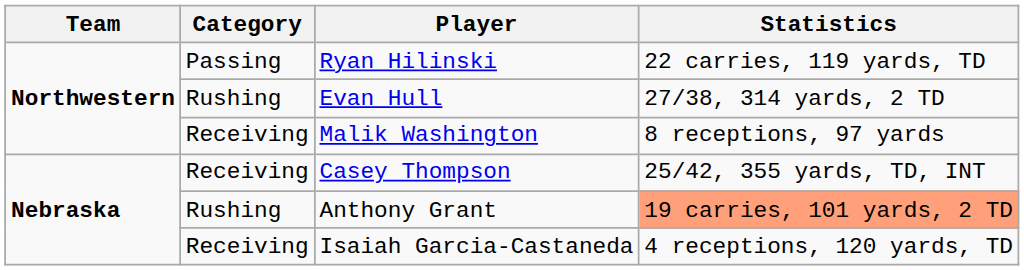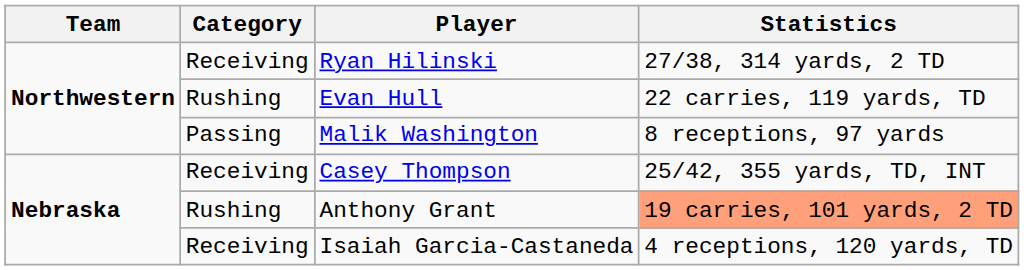(234, 61) Passing -> (247, 61) Receiving
(815, 61) 22 carries, 119 yards, TD -> (795, 61) 27/38, 314 yards, 2 TD
(795, 98) 27/38, 314 yards, 2 TD -> (815, 98) 22 carries, 119 yards, TD
(247, 135) Receiving -> (234, 135) Passing
